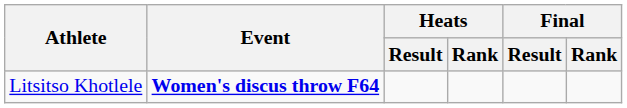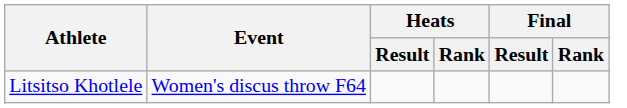(265, 86) bold -> (259, 86) normal
